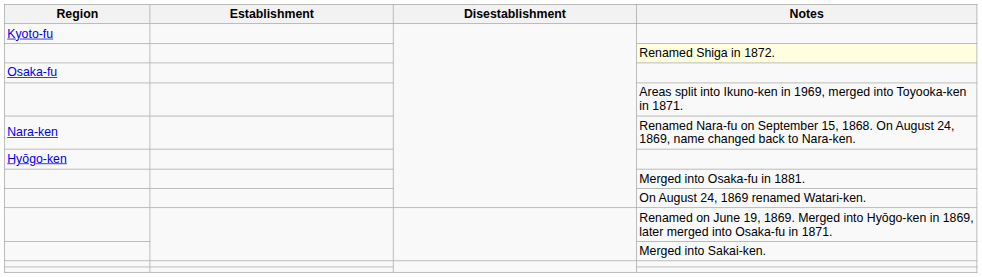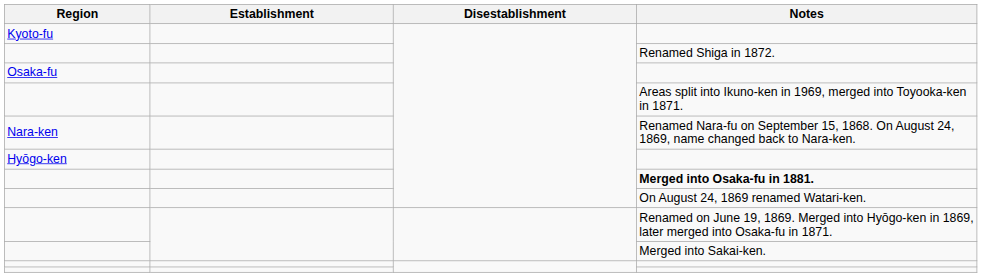(707, 53) lightyellow background -> (707, 53) no background
(722, 178) normal -> (727, 178) bold
